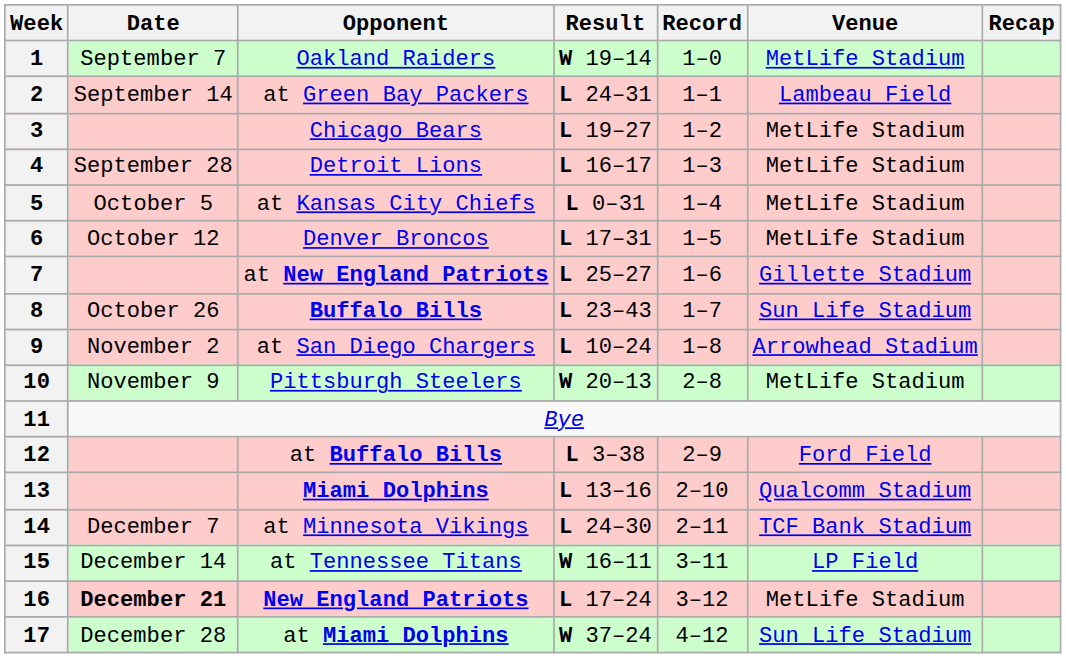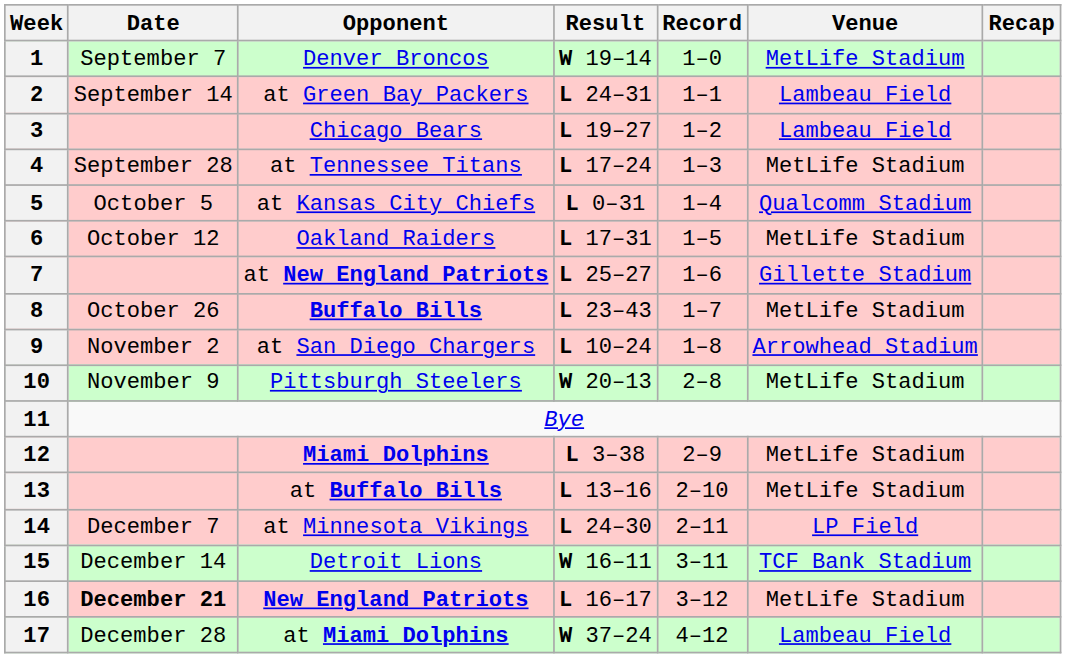(396, 59) Oakland Raiders -> (396, 59) Denver Broncos
(865, 131) MetLife Stadium -> (865, 131) Lambeau Field
(396, 167) Detroit Lions -> (396, 167) at Tennessee Titans
(605, 167) L 16–17 -> (605, 167) L 17–24
(865, 203) MetLife Stadium -> (865, 203) Qualcomm Stadium
(396, 239) Denver Broncos -> (396, 239) Oakland Raiders
(865, 311) Sun Life Stadium -> (865, 311) MetLife Stadium
(396, 455) at Buffalo Bills -> (396, 455) Miami Dolphins
(865, 455) Ford Field -> (865, 455) MetLife Stadium
(396, 491) Miami Dolphins -> (396, 491) at Buffalo Bills
(865, 491) Qualcomm Stadium -> (865, 491) MetLife Stadium
(865, 527) TCF Bank Stadium -> (865, 527) LP Field
(396, 563) at Tennessee Titans -> (396, 563) Detroit Lions
(865, 563) LP Field -> (865, 563) TCF Bank Stadium
(605, 599) L 17–24 -> (605, 599) L 16–17
(865, 635) Sun Life Stadium -> (865, 635) Lambeau Field
